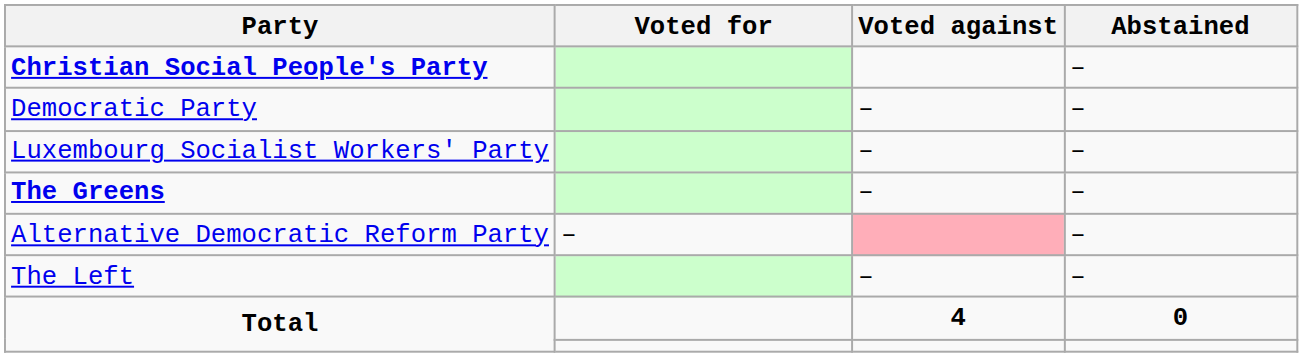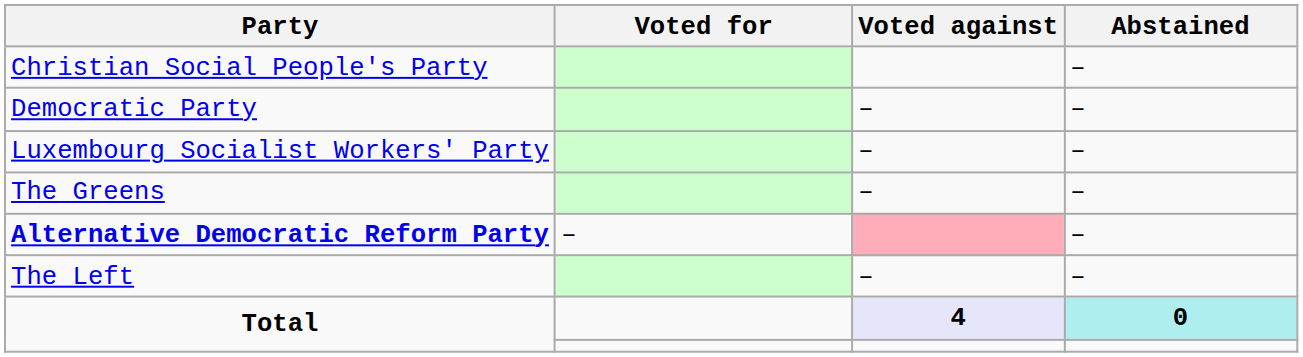(249, 68) bold -> (249, 68) normal
(88, 193) bold -> (88, 193) normal
(280, 235) normal -> (280, 235) bold
(958, 318) no background -> (958, 318) lavender background
(1180, 318) no background -> (1180, 318) paleturquoise background
